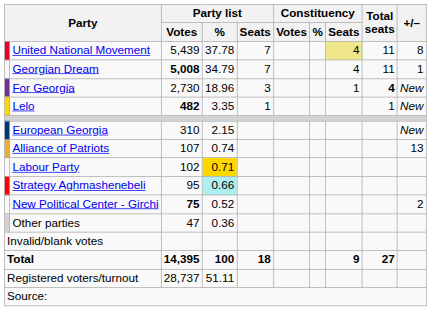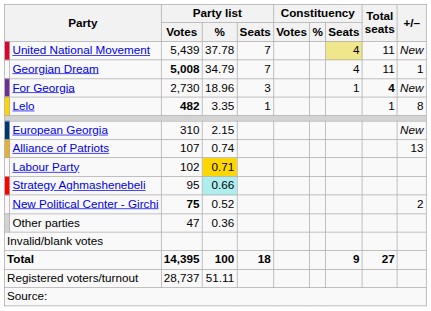(420, 50) 8 -> (412, 50) New
(412, 106) New -> (420, 106) 8
